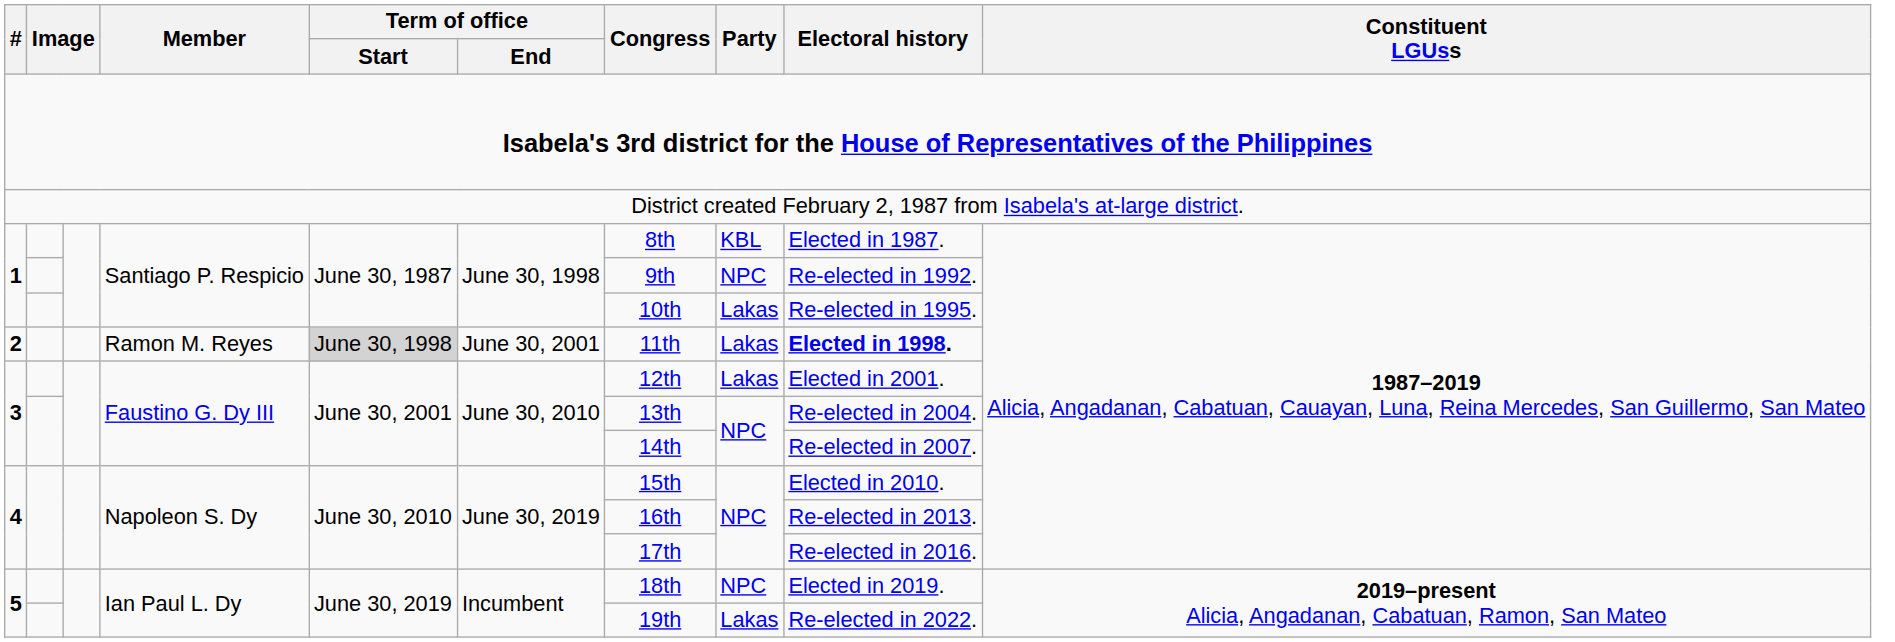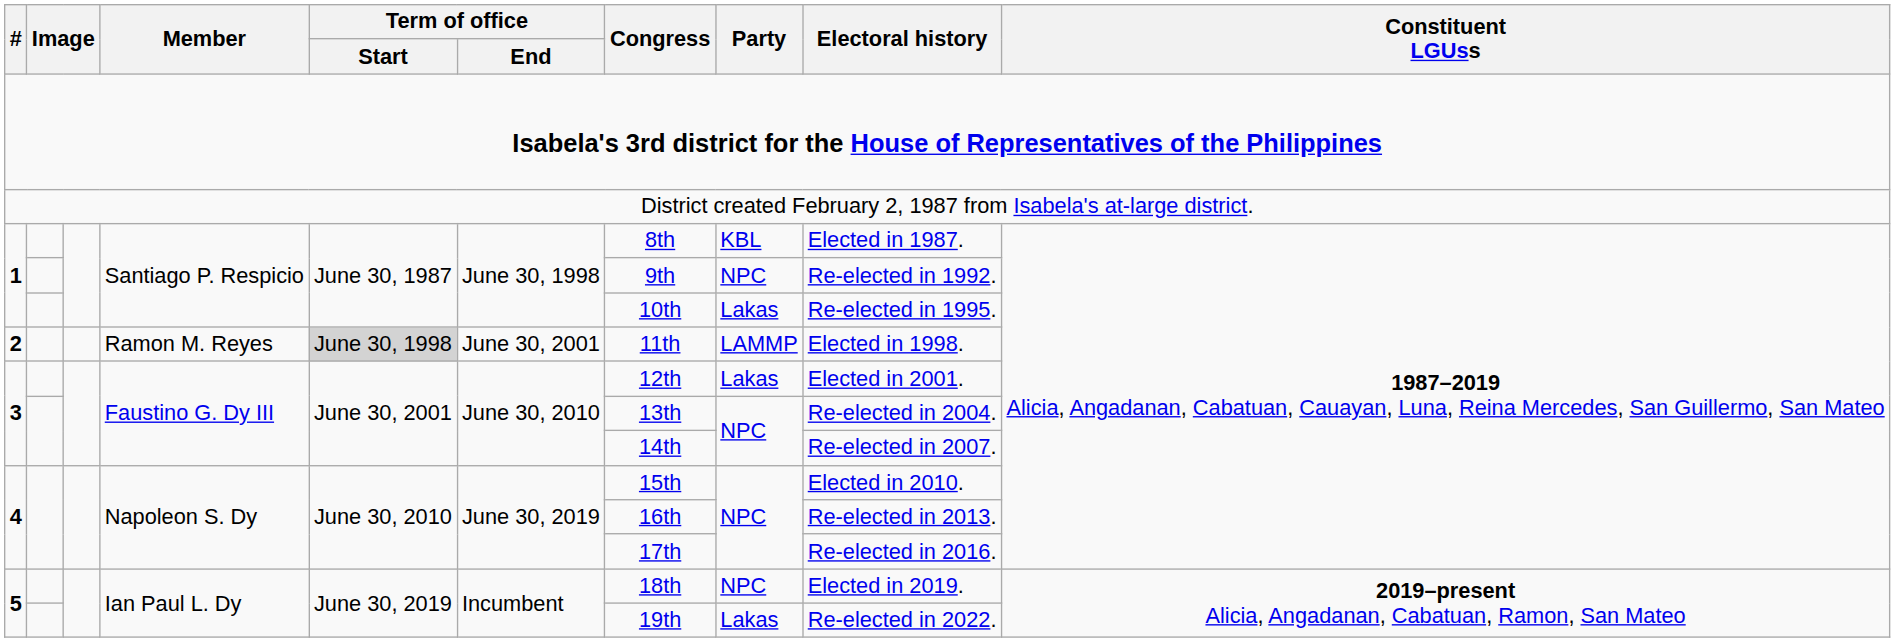(749, 344) Lakas -> (759, 344) LAMMP
(870, 344) bold -> (886, 344) normal
